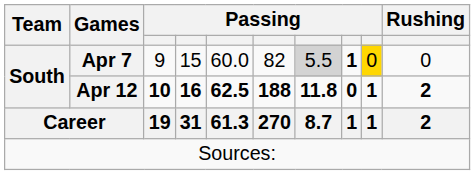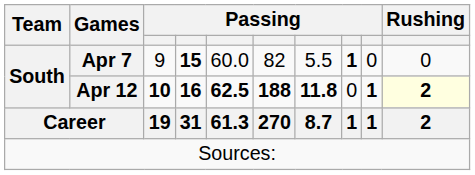(191, 60) normal -> (191, 60) bold
(319, 60) lightgrey background -> (319, 60) no background
(372, 60) gold background -> (372, 60) no background
(352, 91) bold -> (352, 91) normal
(426, 91) no background -> (426, 91) lightyellow background
